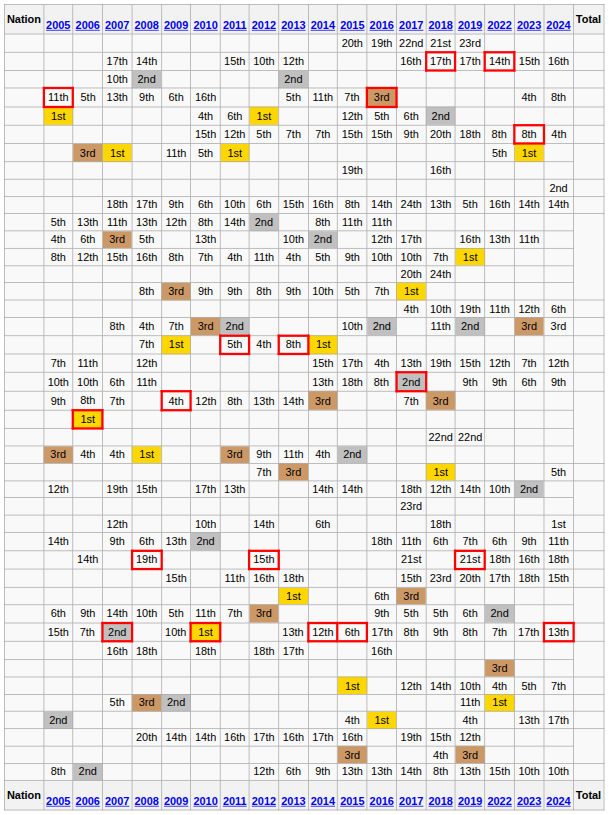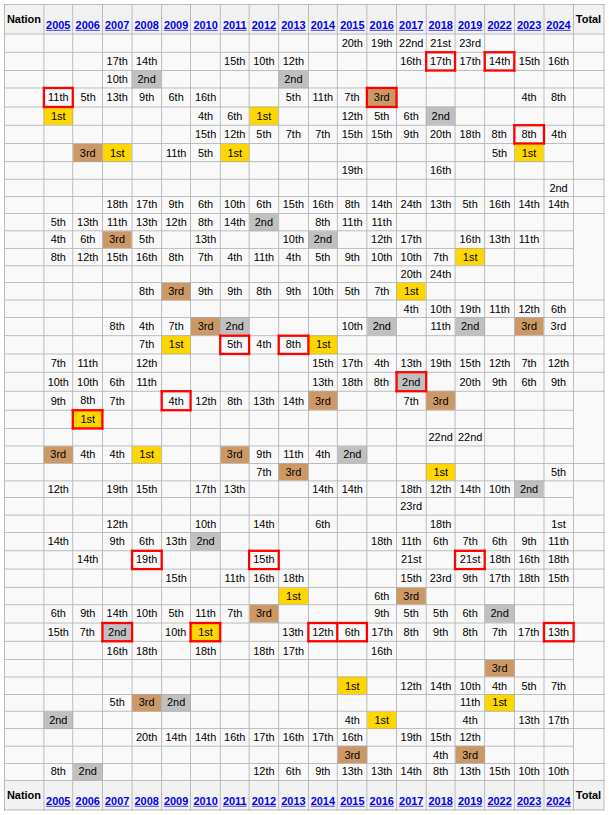(470, 382) 9th -> (470, 382) 20th
(470, 579) 20th -> (470, 579) 9th
